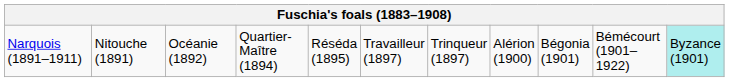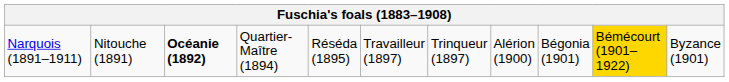(193, 51) normal -> (193, 51) bold
(628, 51) no background -> (628, 51) gold background
(695, 51) paleturquoise background -> (695, 51) no background
